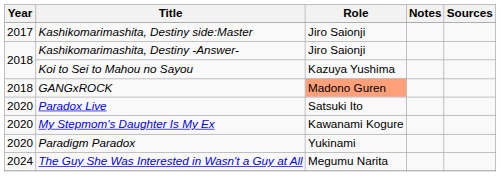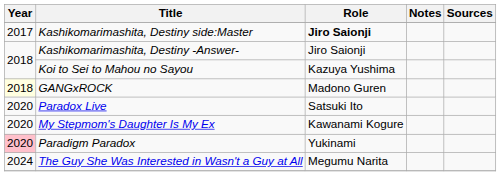(337, 32) normal -> (340, 32) bold
(20, 87) no background -> (20, 87) lightyellow background
(347, 87) lightsalmon background -> (347, 87) no background
(20, 143) no background -> (20, 143) pink background
